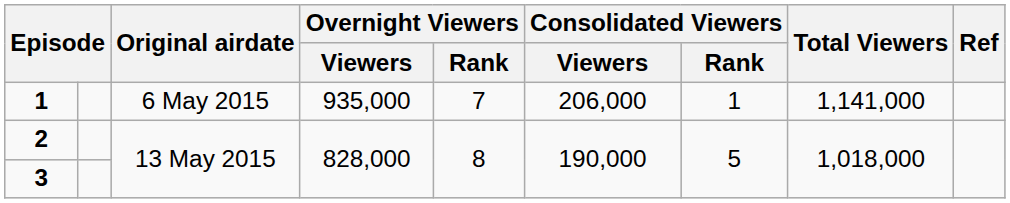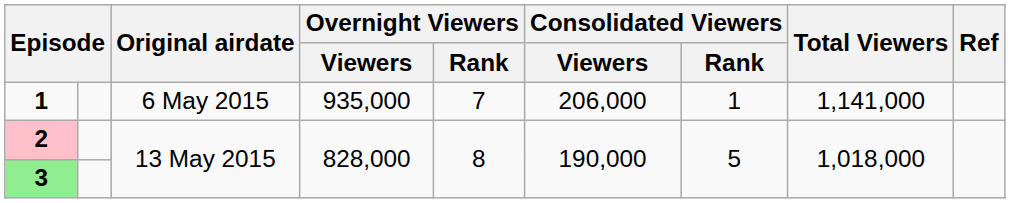(41, 139) no background -> (41, 139) pink background
(41, 178) no background -> (41, 178) lightgreen background
